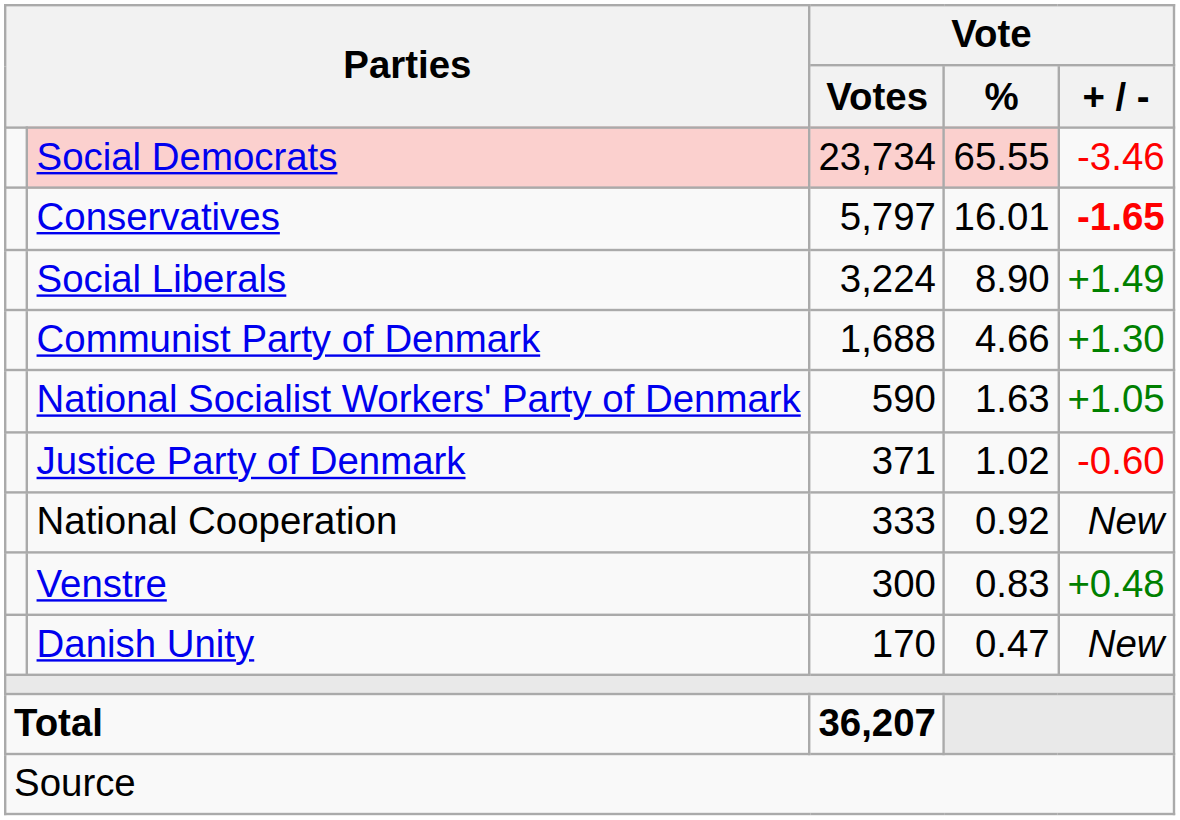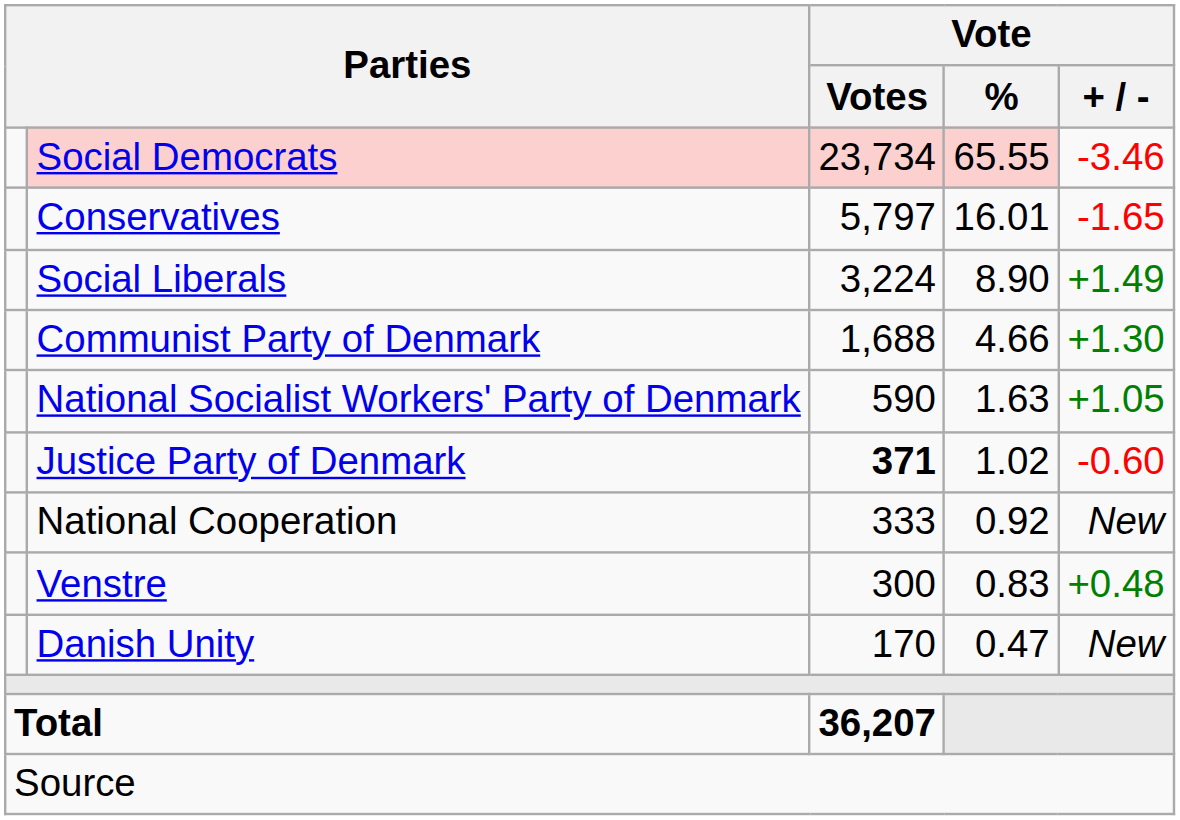(1121, 217) bold -> (1121, 217) normal
(904, 461) normal -> (904, 461) bold
